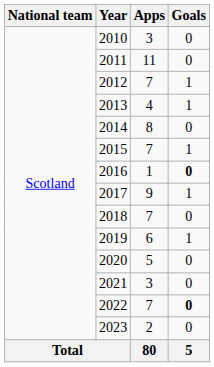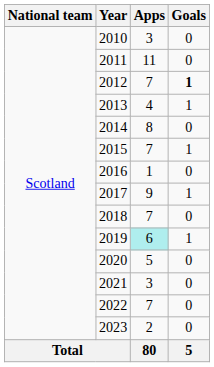(189, 82) normal -> (189, 82) bold
(189, 171) bold -> (189, 171) normal
(149, 238) no background -> (149, 238) paleturquoise background
(189, 305) bold -> (189, 305) normal
